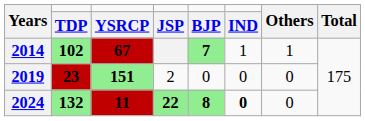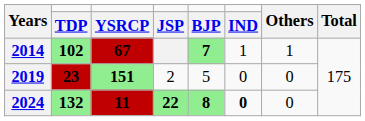(206, 76) 0 -> (206, 76) 5
